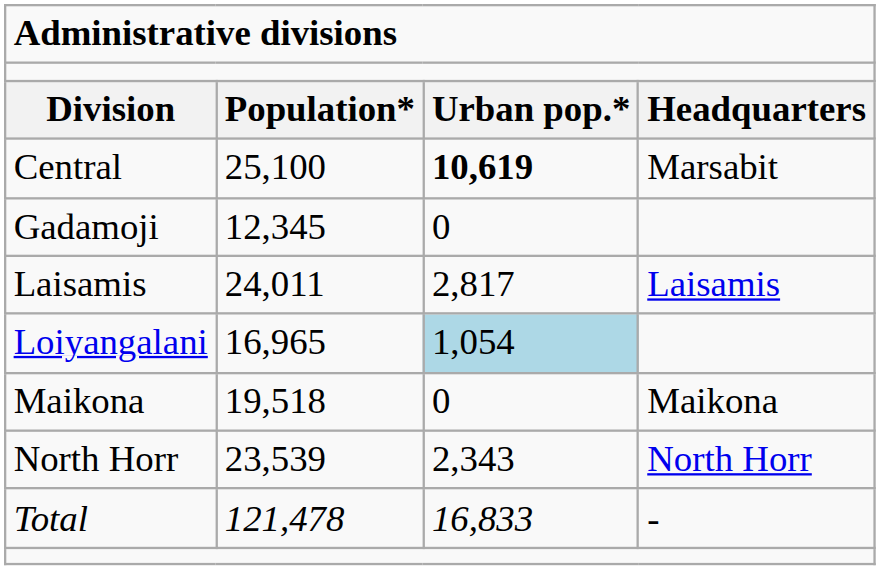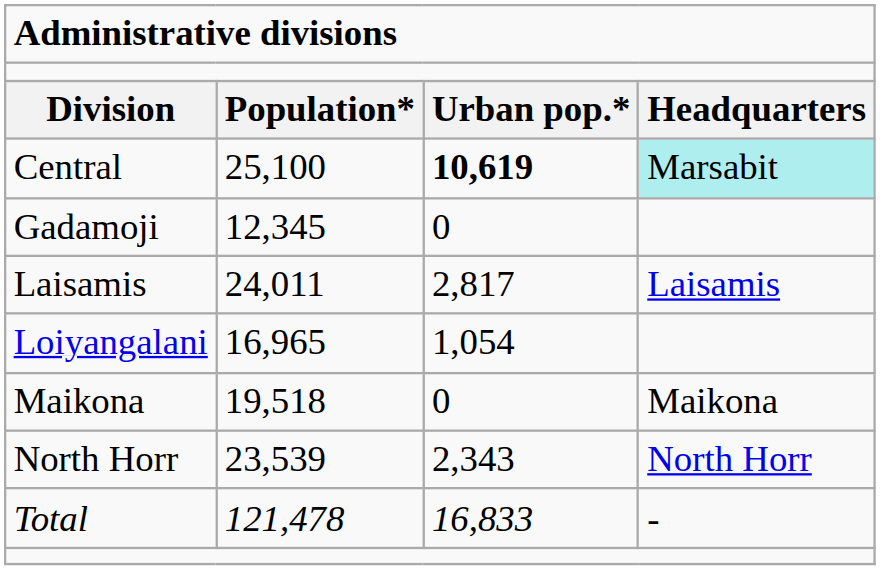(713, 167) no background -> (713, 167) paleturquoise background
(473, 342) lightblue background -> (473, 342) no background
